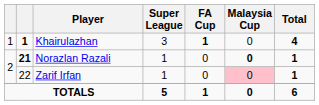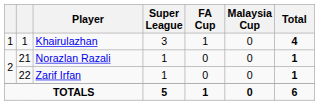(25, 42) bold -> (25, 42) normal
(205, 42) bold -> (205, 42) normal
(25, 59) bold -> (25, 59) normal
(250, 59) bold -> (250, 59) normal
(250, 75) pink background -> (250, 75) no background
